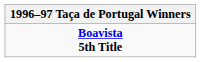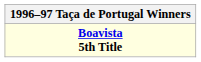(100, 40) no background -> (100, 40) lightyellow background
